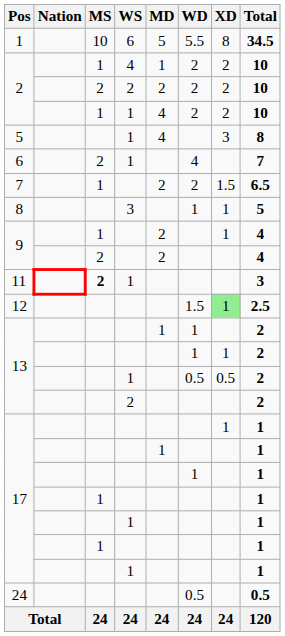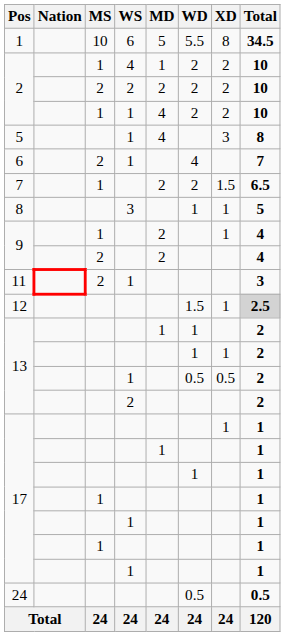(101, 281) bold -> (101, 281) normal
(226, 305) lightgreen background -> (226, 305) no background
(260, 305) no background -> (260, 305) lightgrey background
